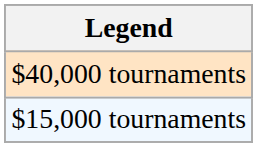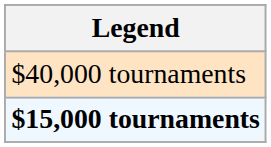(129, 119) normal -> (136, 119) bold
